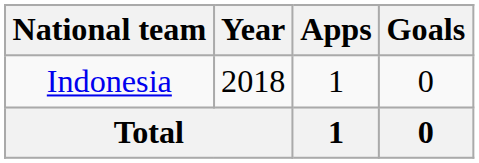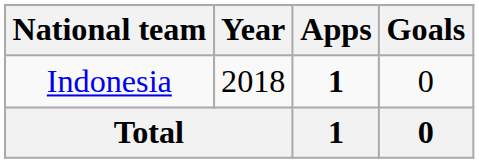(336, 81) normal -> (336, 81) bold
